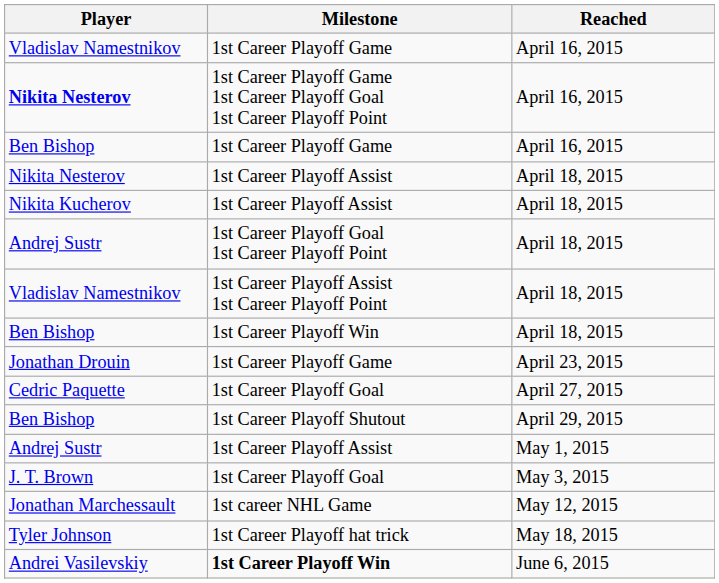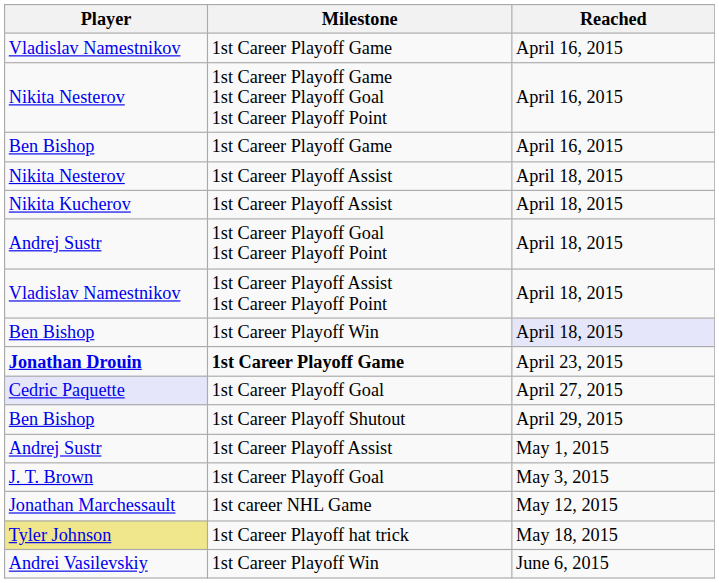(70, 97) bold -> (67, 97) normal
(570, 332) no background -> (570, 332) lavender background
(69, 361) normal -> (75, 361) bold
(302, 361) normal -> (308, 361) bold
(67, 390) no background -> (67, 390) lavender background
(60, 534) no background -> (60, 534) khaki background
(301, 563) bold -> (295, 563) normal
